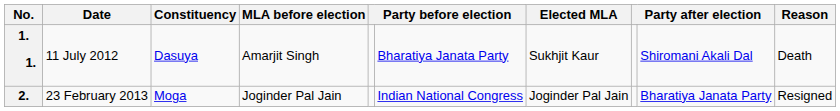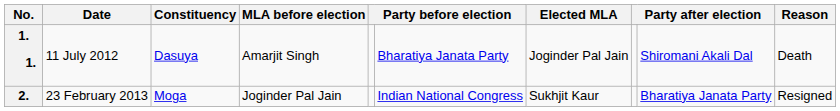(564, 55) Sukhjit Kaur -> (579, 55) Joginder Pal Jain
(579, 96) Joginder Pal Jain -> (564, 96) Sukhjit Kaur
